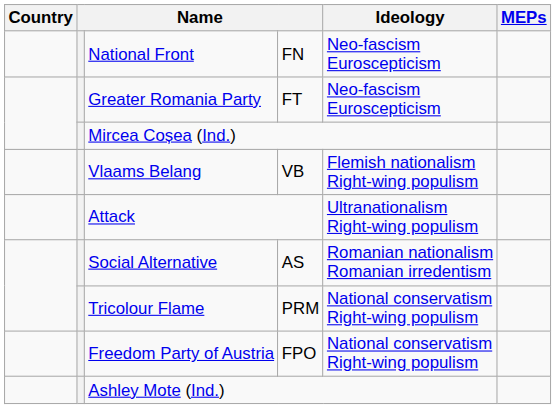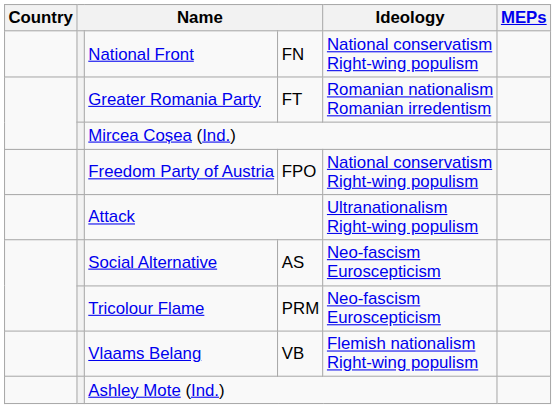(384, 53) Neo-fascism Euroscepticism -> (410, 53) National conservatism Right-wing populism
(384, 99) Neo-fascism Euroscepticism -> (410, 99) Romanian nationalism Romanian irredentism
rows swapped: (145, 171) <-> (181, 353)
(410, 262) Romanian nationalism Romanian irredentism -> (384, 262) Neo-fascism Euroscepticism
(410, 308) National conservatism Right-wing populism -> (384, 308) Neo-fascism Euroscepticism
